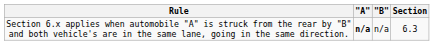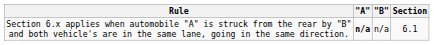(410, 29) 6.3 -> (410, 29) 6.1
